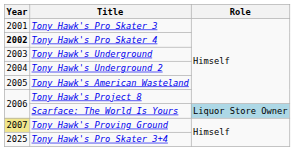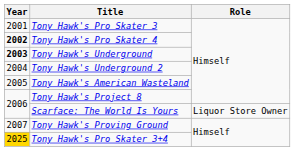(17, 54) normal -> (17, 54) bold
(240, 111) lightblue background -> (240, 111) no background
(17, 125) khaki background -> (17, 125) no background
(17, 139) no background -> (17, 139) gold background
